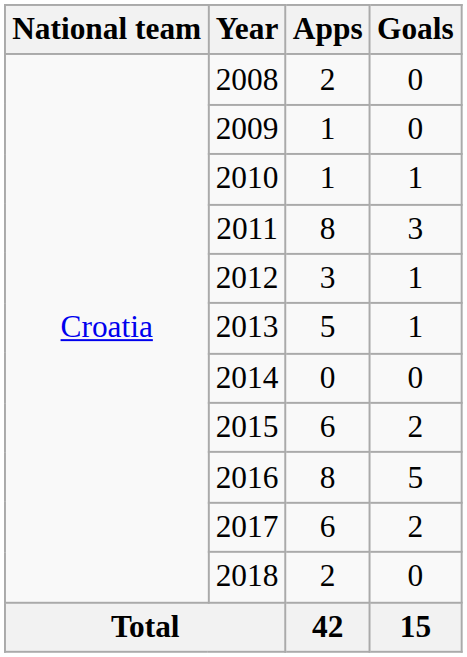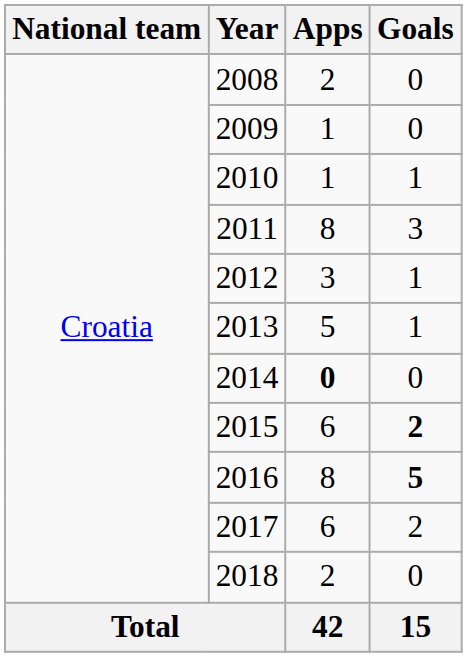(328, 377) normal -> (328, 377) bold
(415, 427) normal -> (415, 427) bold
(415, 476) normal -> (415, 476) bold
